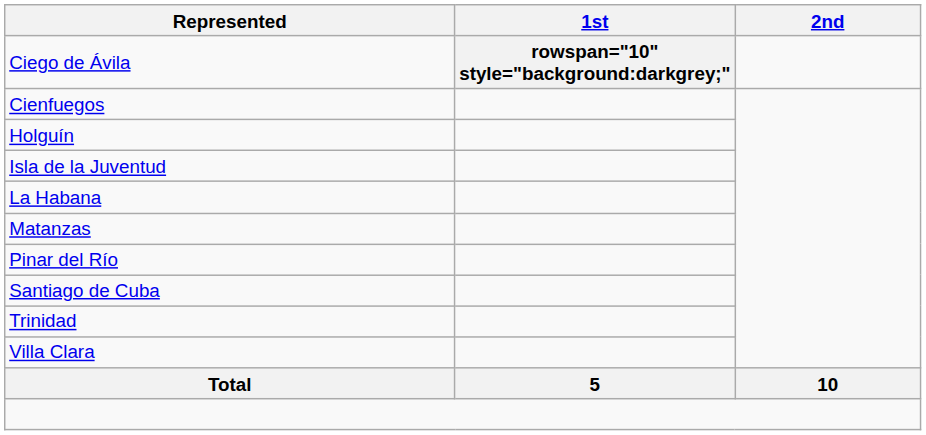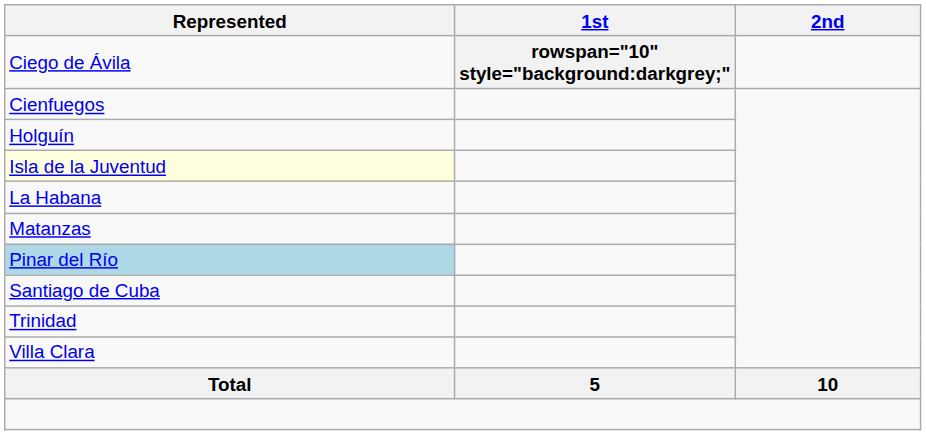(88, 166) no background -> (88, 166) lightyellow background
(64, 259) no background -> (64, 259) lightblue background
